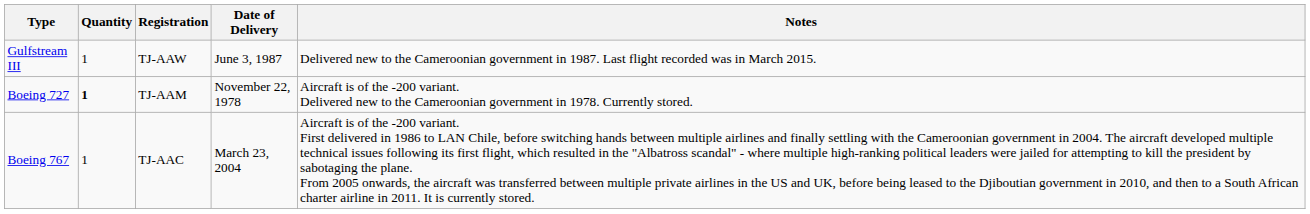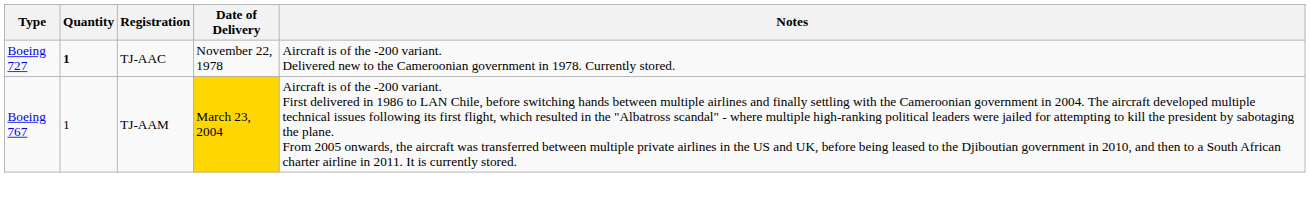- row: (37, 58)
(163, 94) TJ-AAM -> (143, 58) TJ-AAC
(161, 160) TJ-AAC -> (145, 124) TJ-AAM
(242, 160) no background -> (224, 124) gold background
